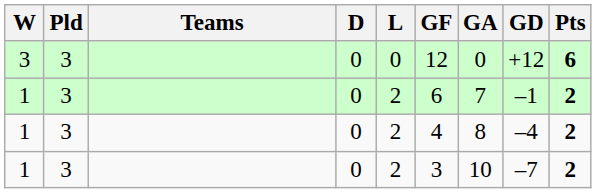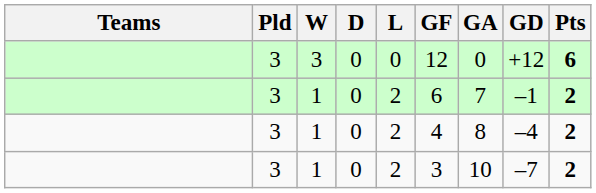columns swapped: (212, 22) <-> (24, 22)
